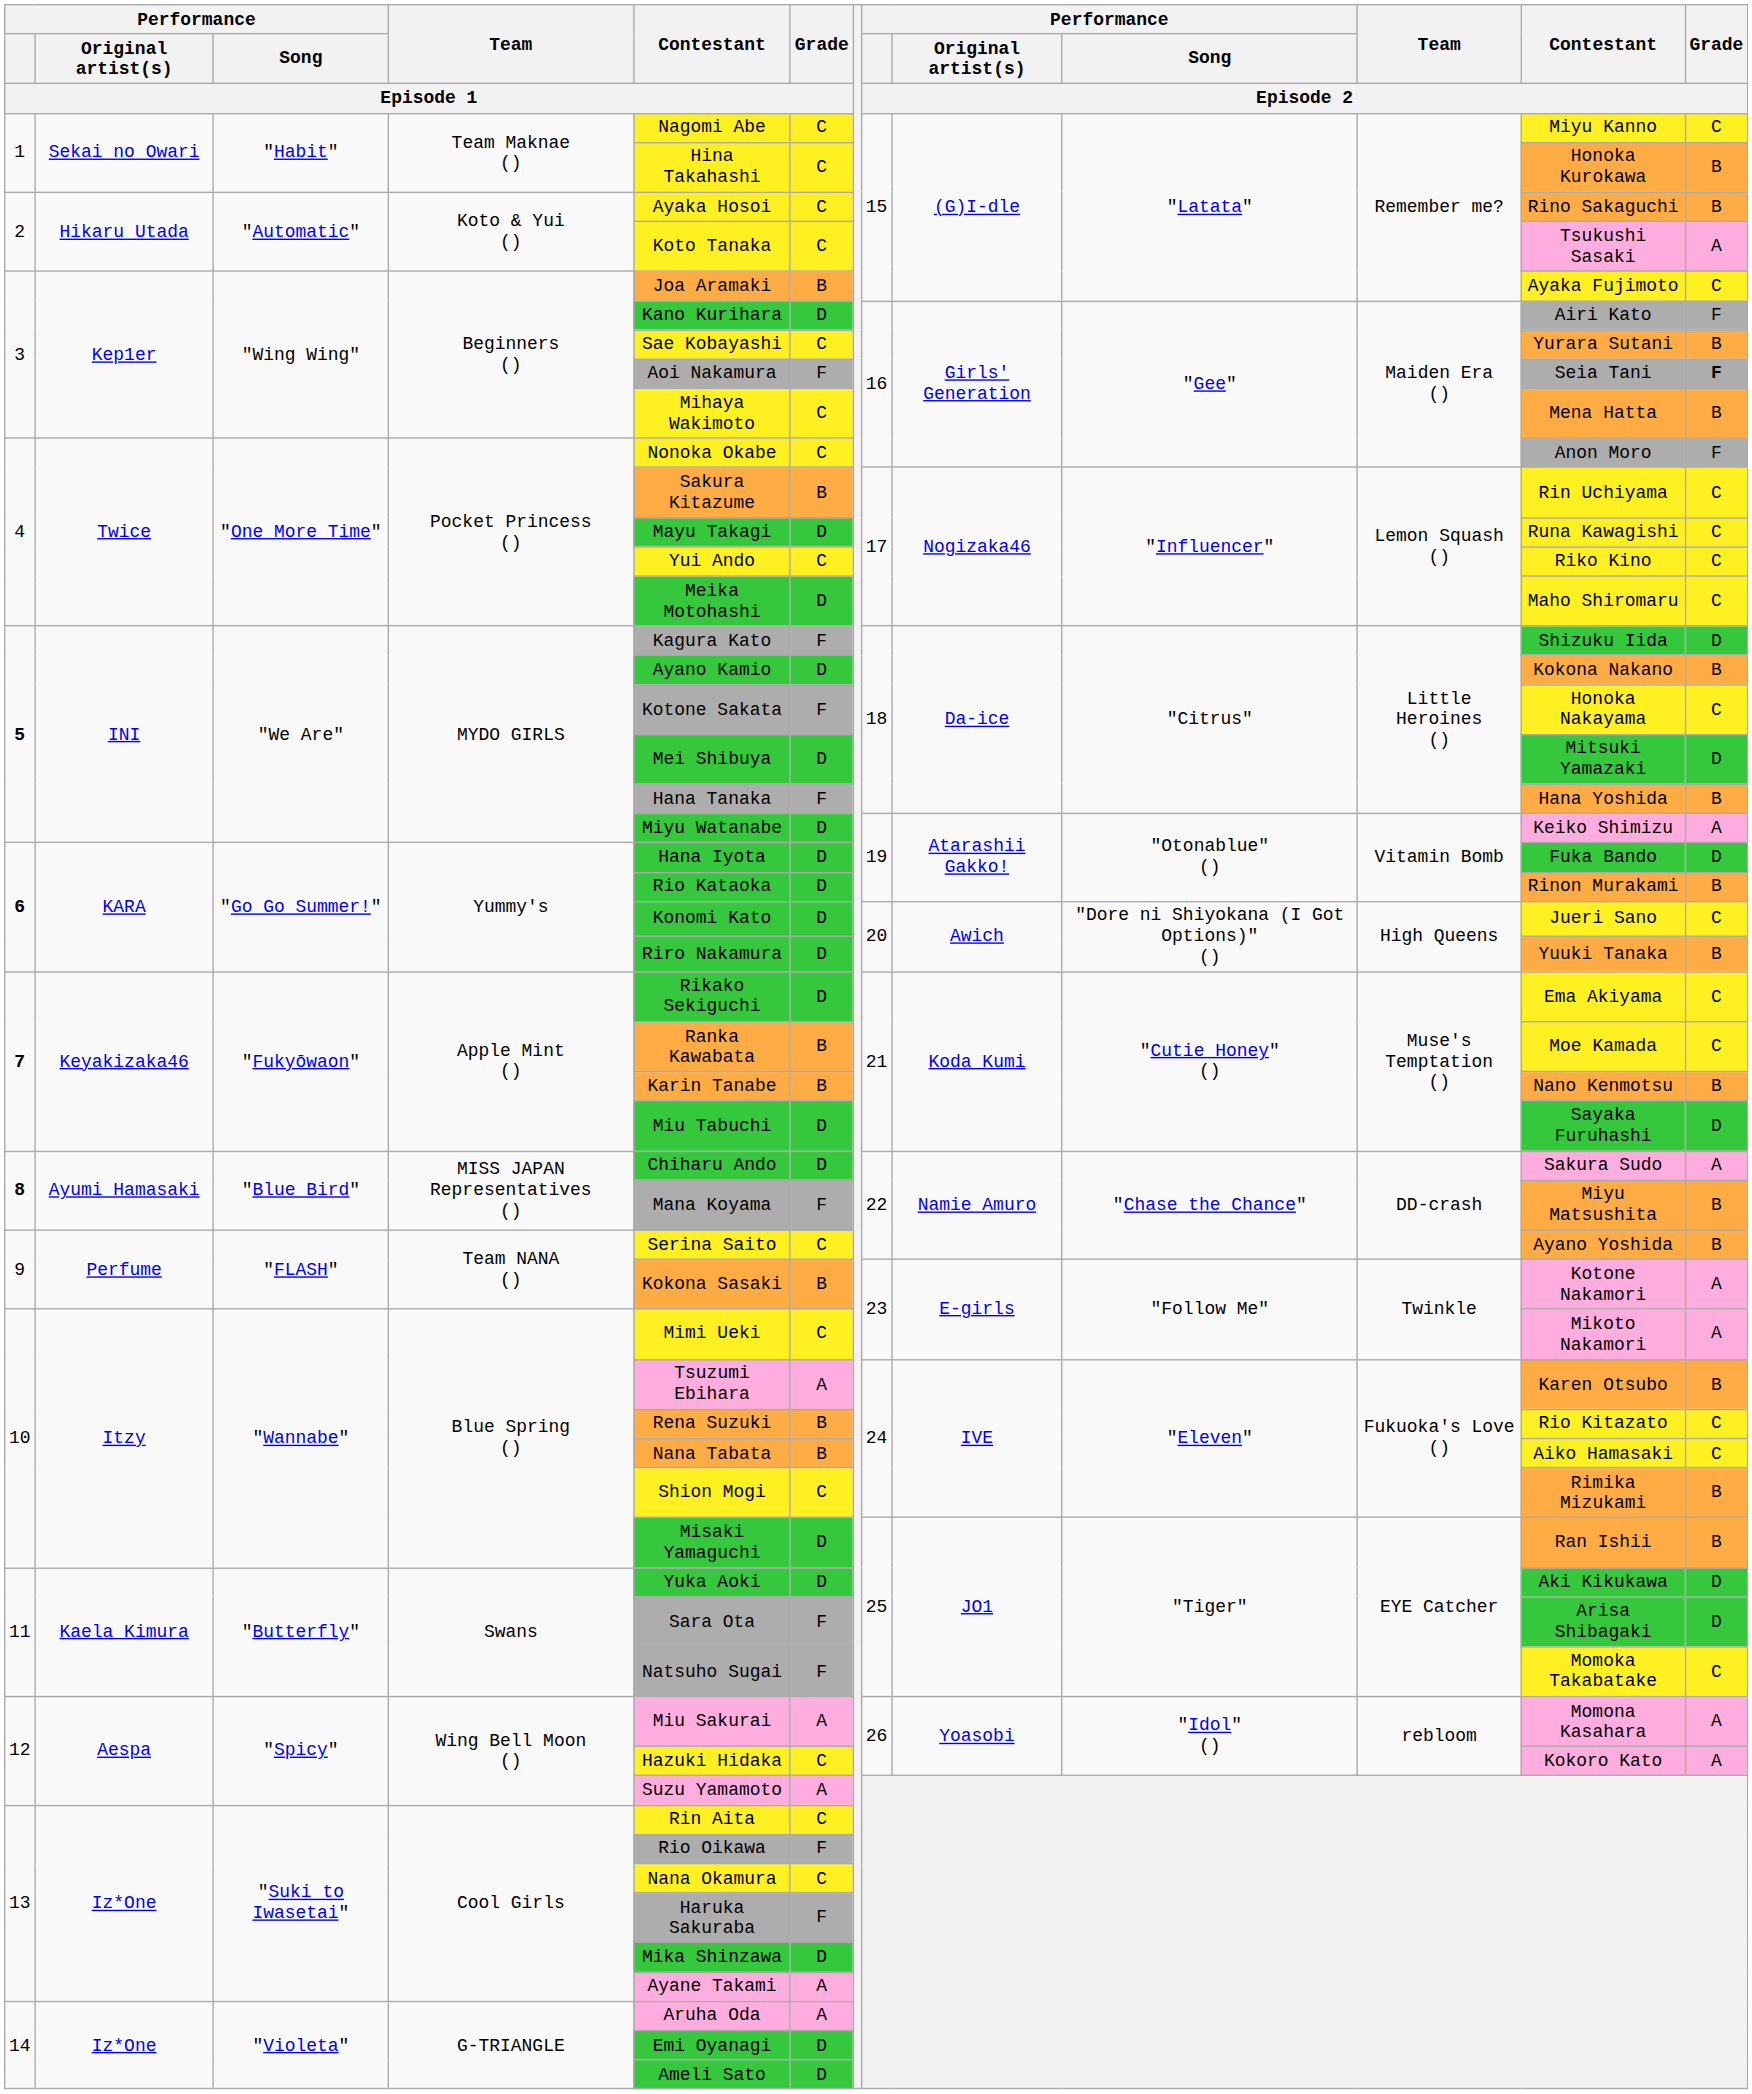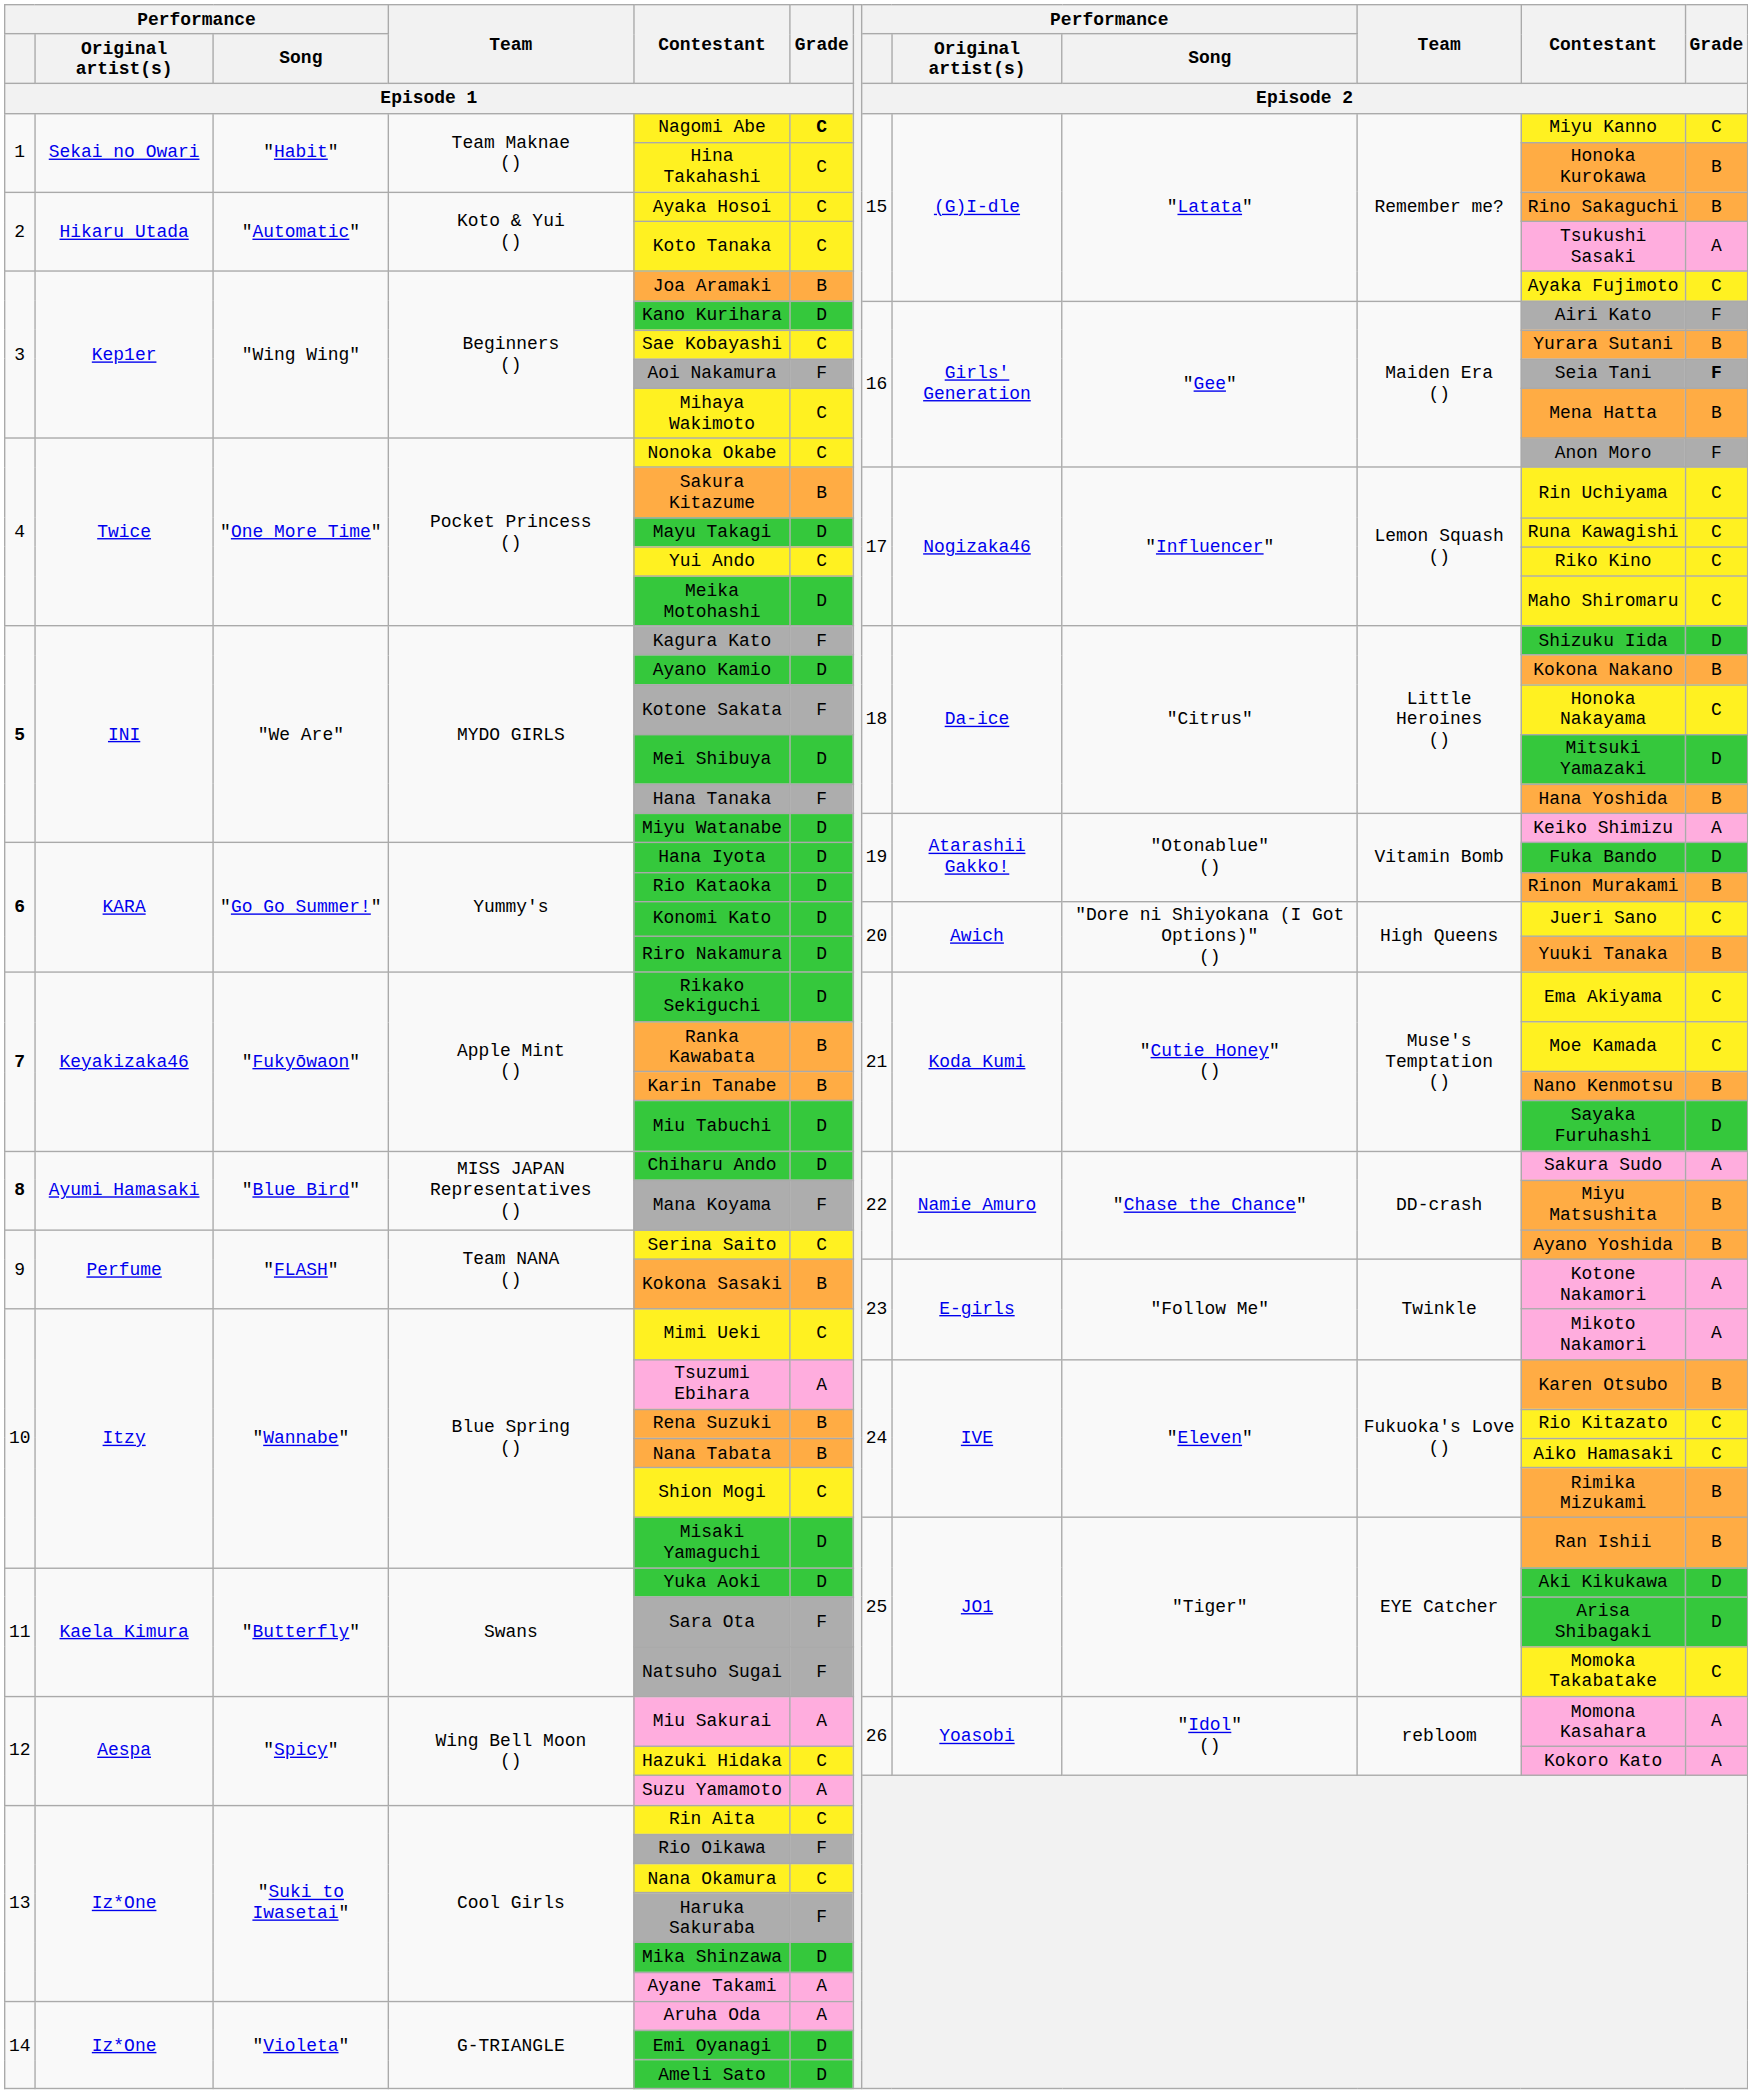(822, 128) normal -> (822, 128) bold
